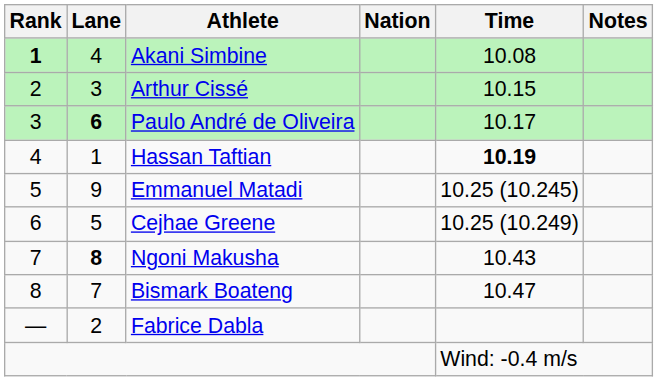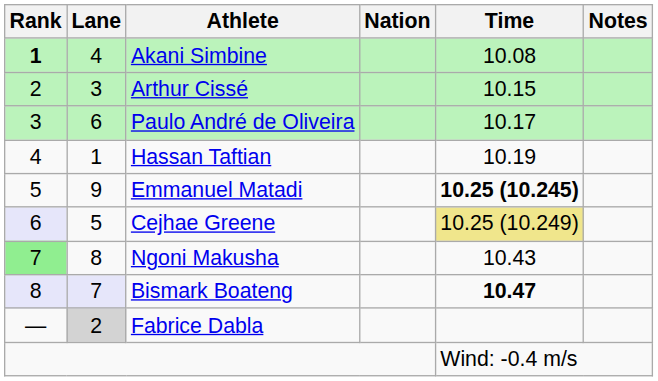(96, 122) bold -> (96, 122) normal
(510, 156) bold -> (510, 156) normal
(510, 190) normal -> (510, 190) bold
(36, 223) no background -> (36, 223) lavender background
(510, 223) no background -> (510, 223) khaki background
(36, 257) no background -> (36, 257) lightgreen background
(96, 257) bold -> (96, 257) normal
(36, 291) no background -> (36, 291) lavender background
(96, 291) no background -> (96, 291) lavender background
(510, 291) normal -> (510, 291) bold
(96, 325) no background -> (96, 325) lightgrey background
